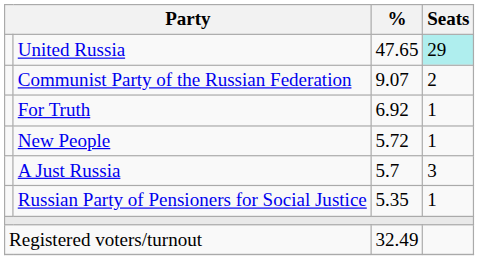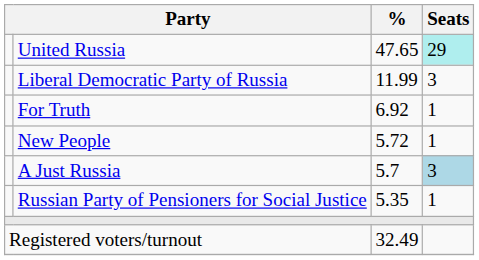+ row: (153, 79)
- row: (185, 79)
(432, 170) no background -> (432, 170) lightblue background
